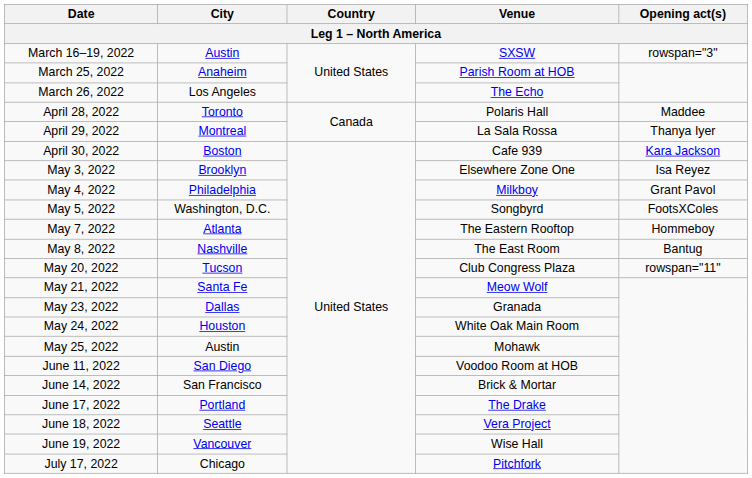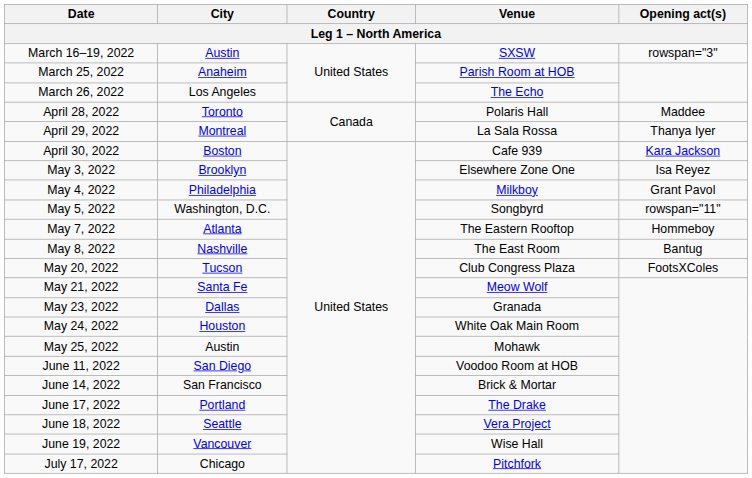(683, 209) FootsXColes -> (683, 209) rowspan="11"
(683, 268) rowspan="11" -> (683, 268) FootsXColes
